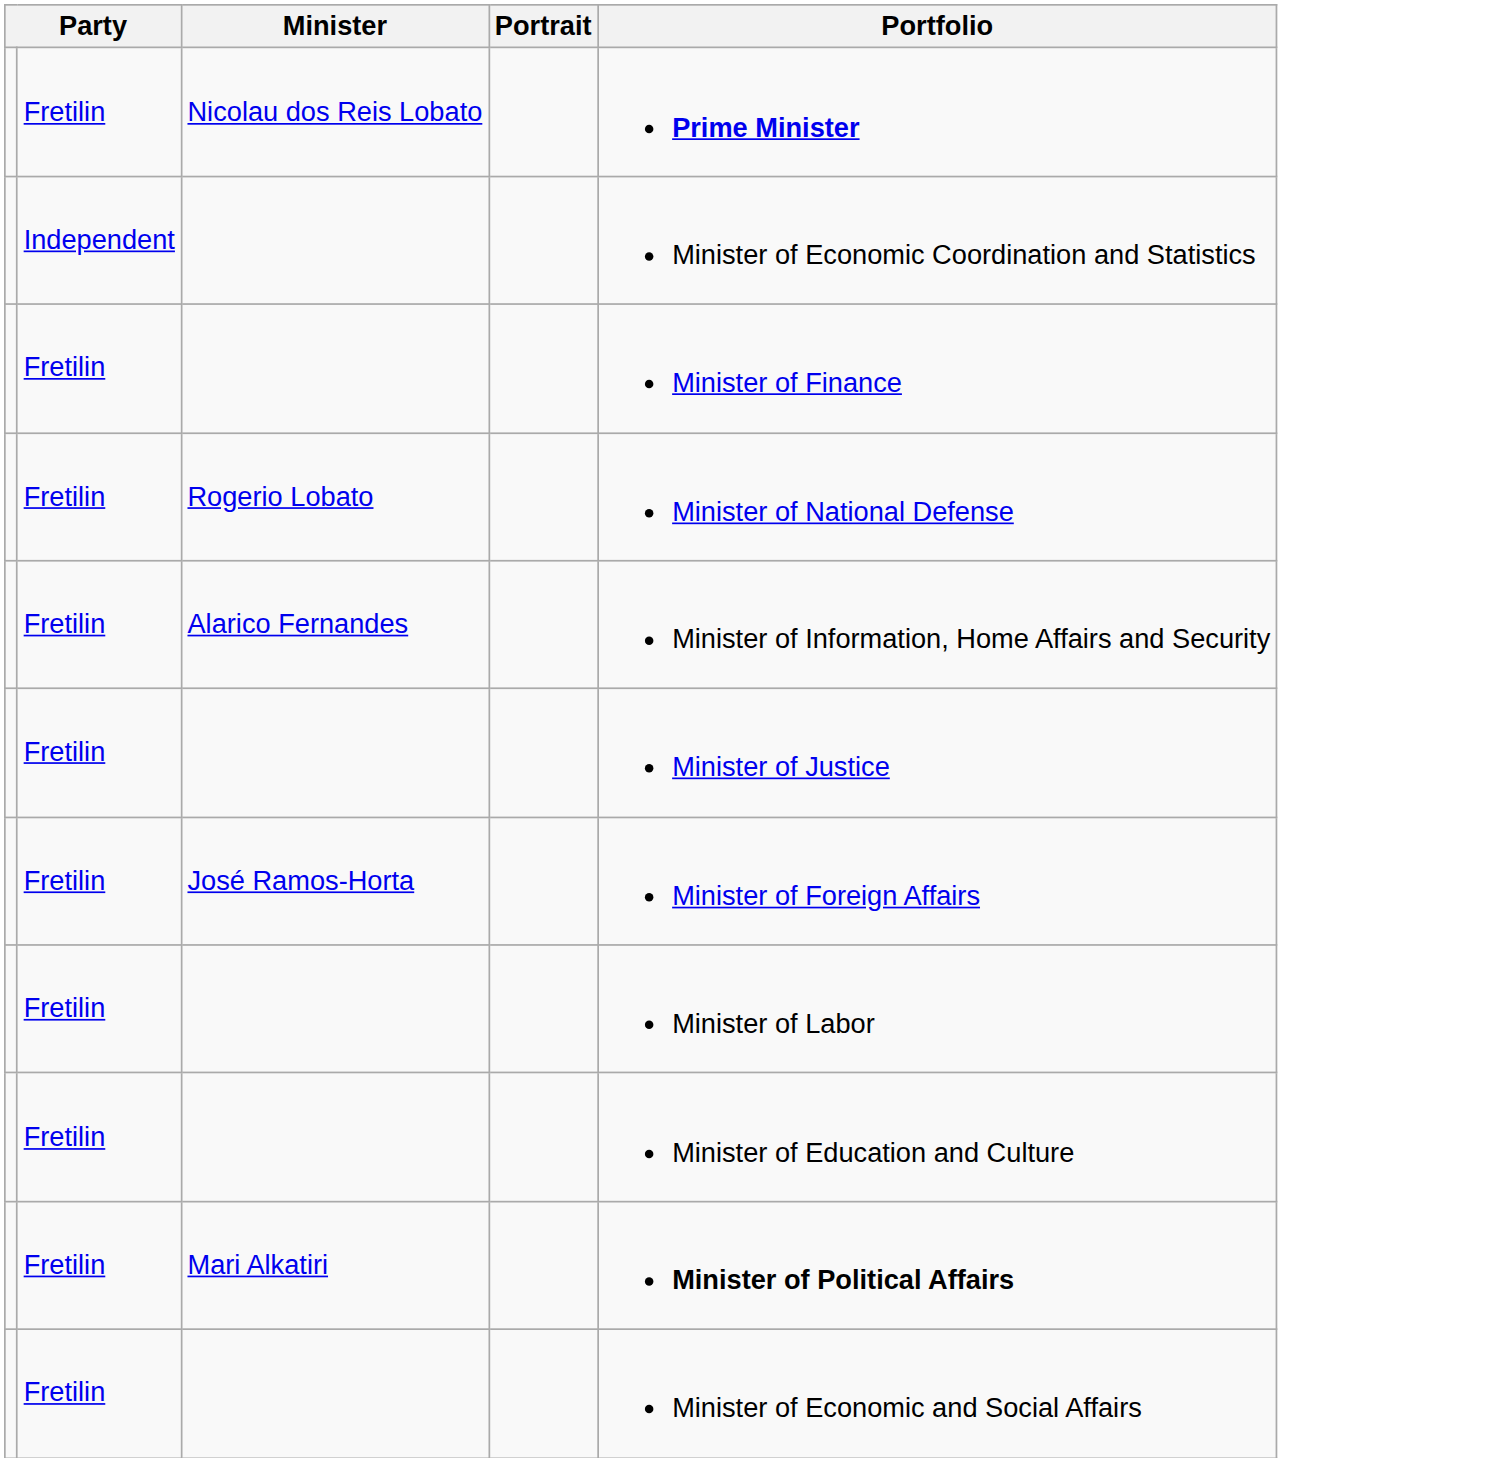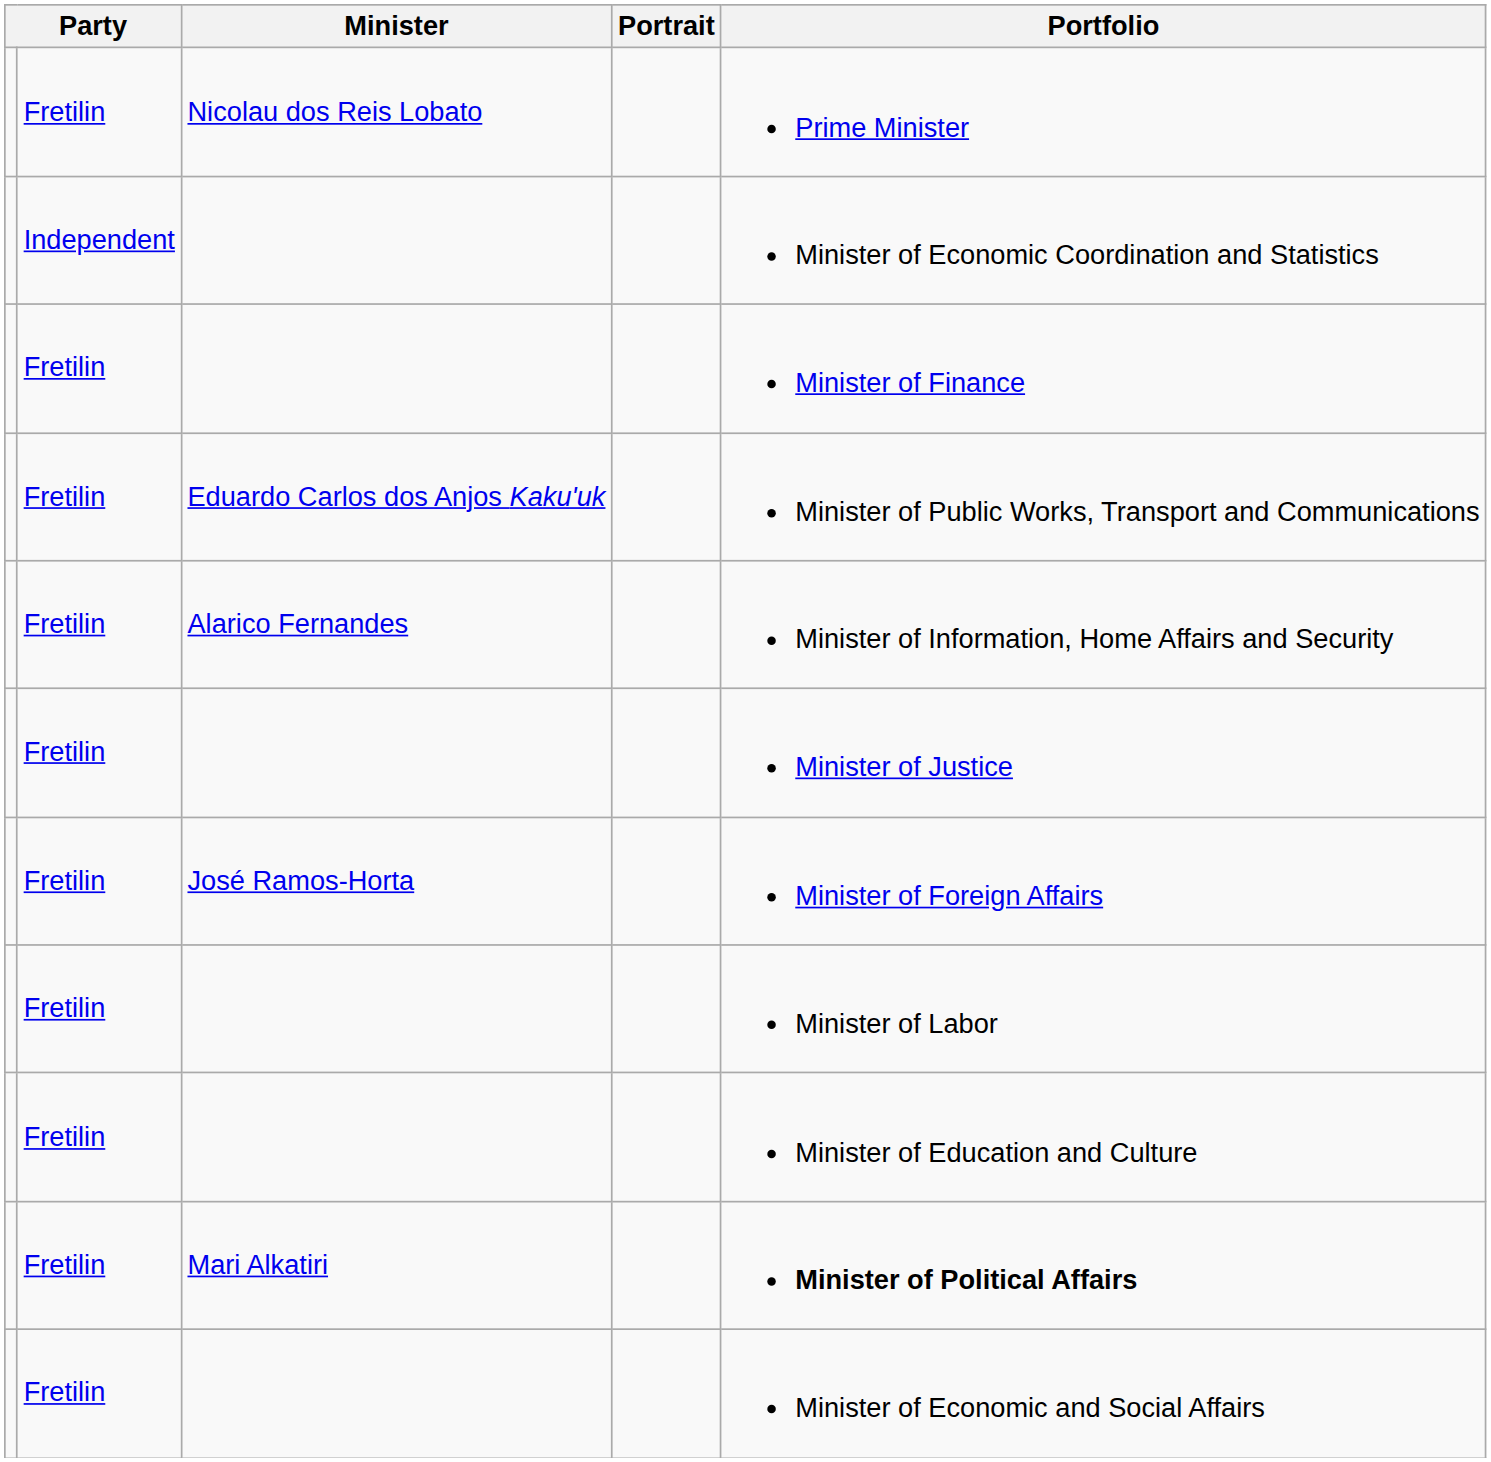(937, 127) bold -> (1103, 127) normal
+ row: (64, 496)
- row: (64, 496)
